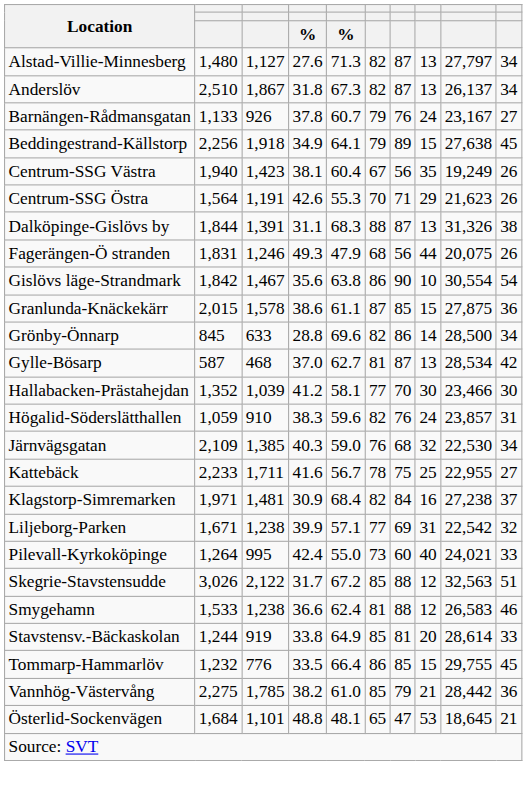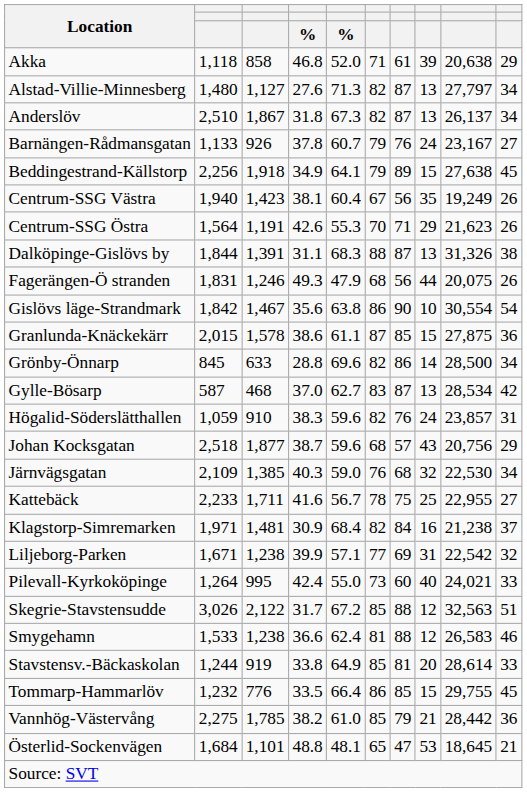+ row: (27, 61)
(378, 362) 81 -> (378, 390) 83
- row: (99, 390)
+ row: (72, 445)
(468, 500) 27,238 -> (468, 527) 21,238
